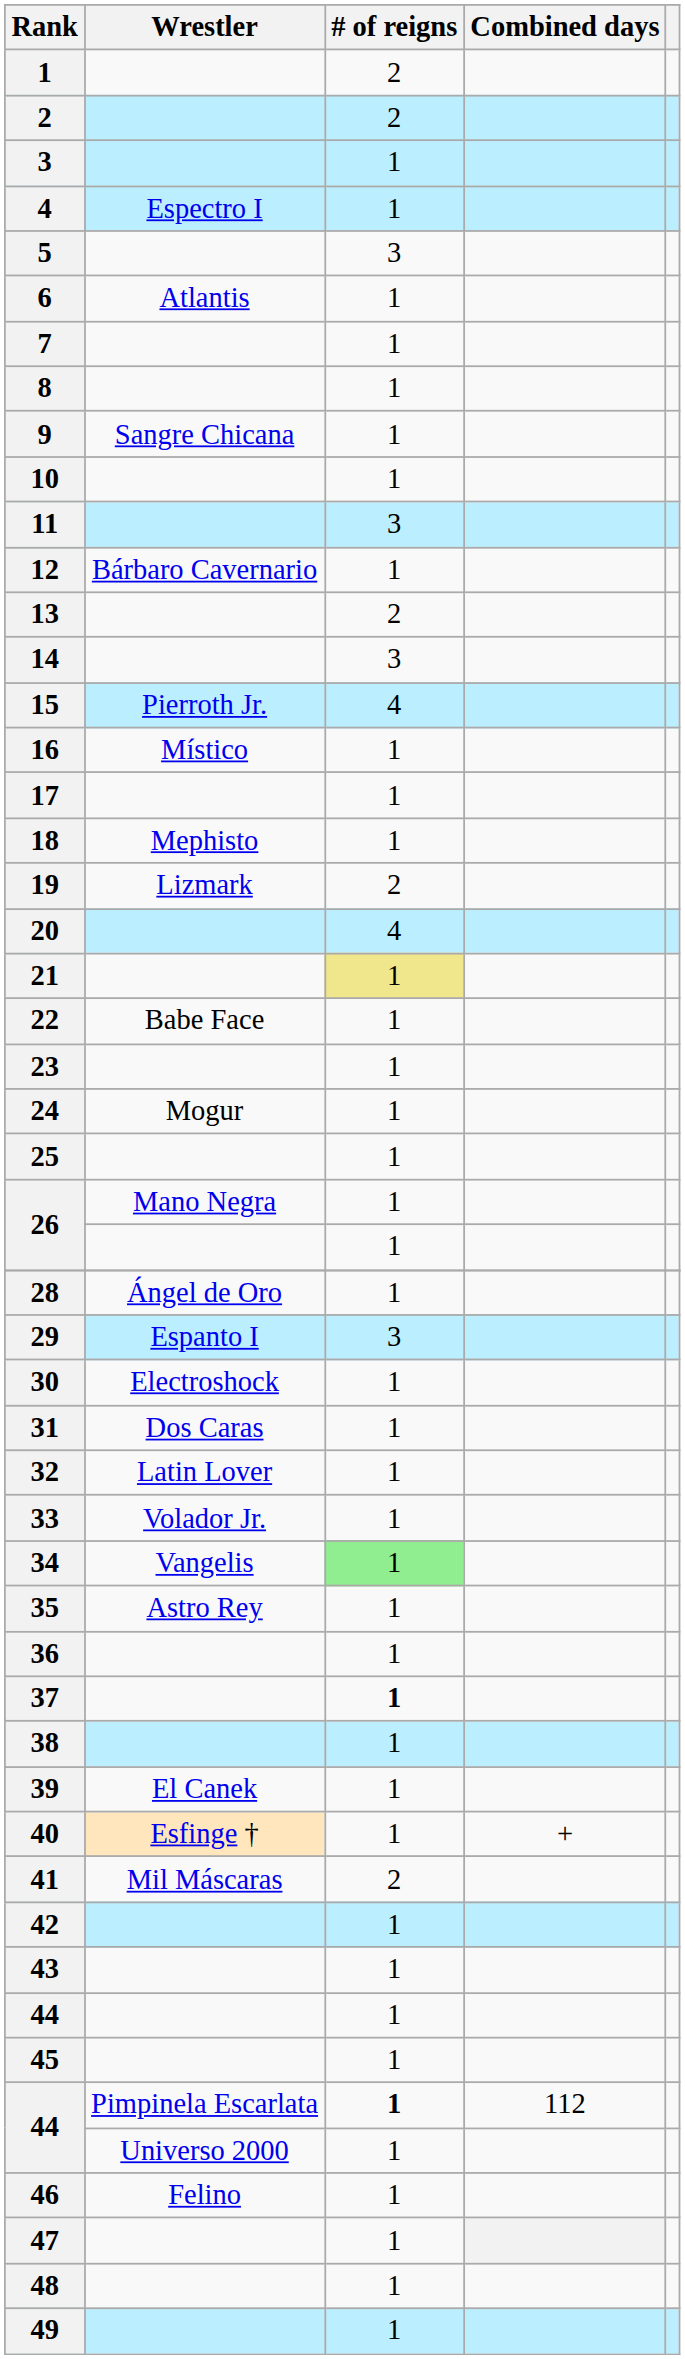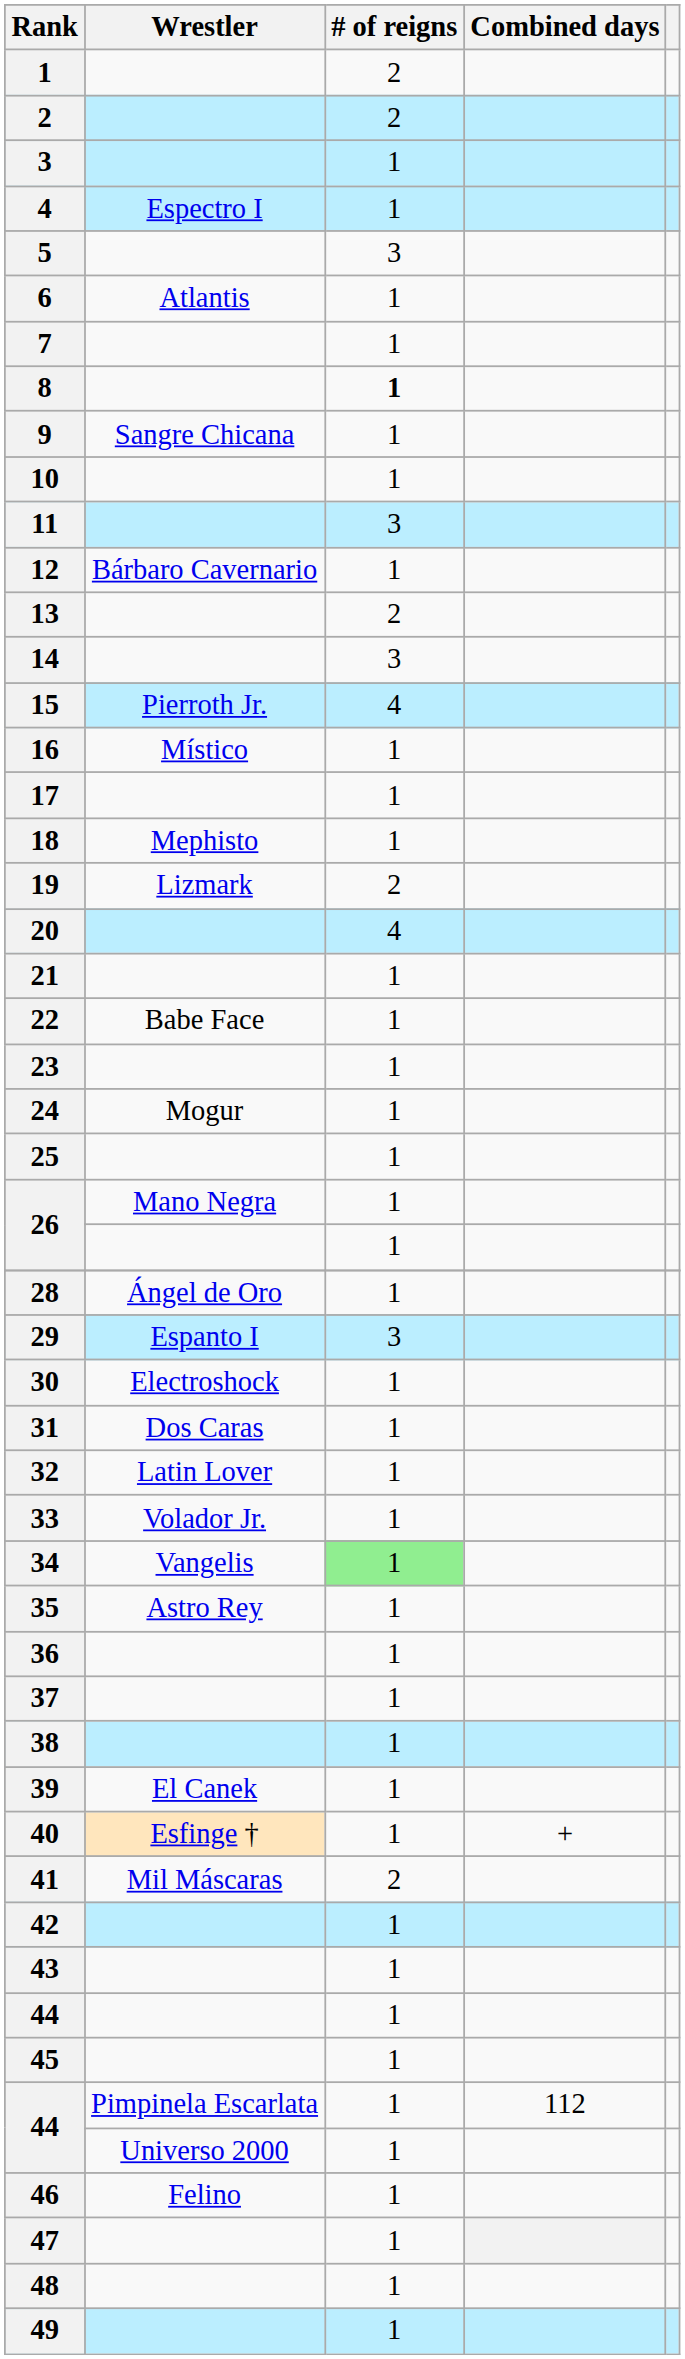(394, 388) normal -> (394, 388) bold
(394, 975) khaki background -> (394, 975) no background
(394, 1698) bold -> (394, 1698) normal
(394, 2104) bold -> (394, 2104) normal
